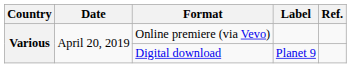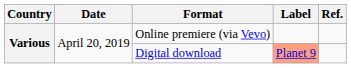(296, 53) no background -> (296, 53) lightsalmon background
